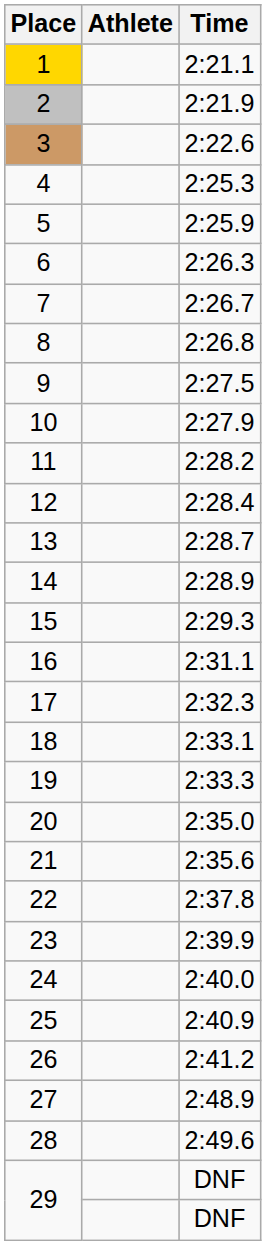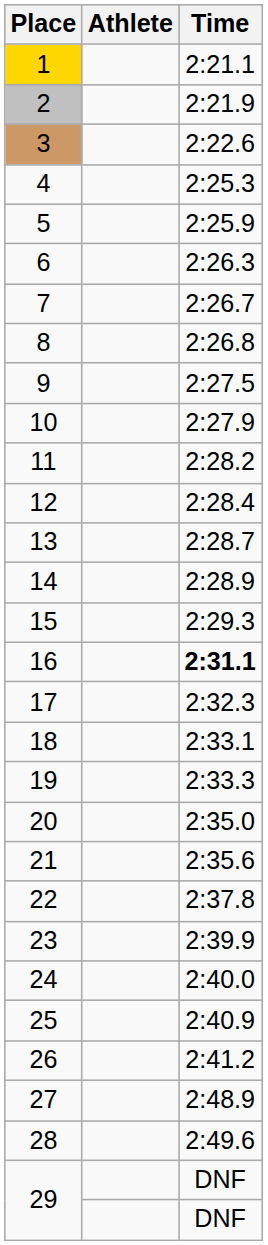(219, 661) normal -> (220, 661) bold
